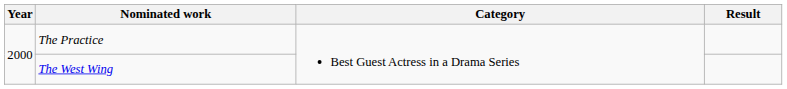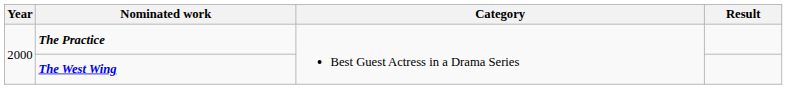(71, 39) normal -> (72, 39) bold
(76, 69) normal -> (78, 69) bold
